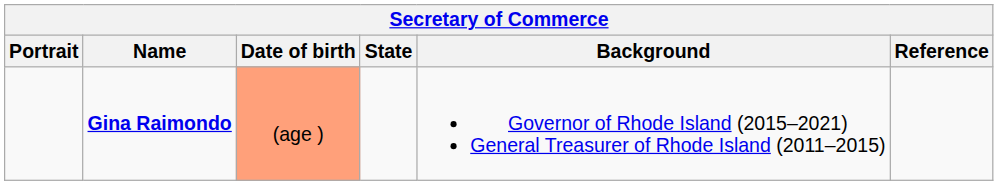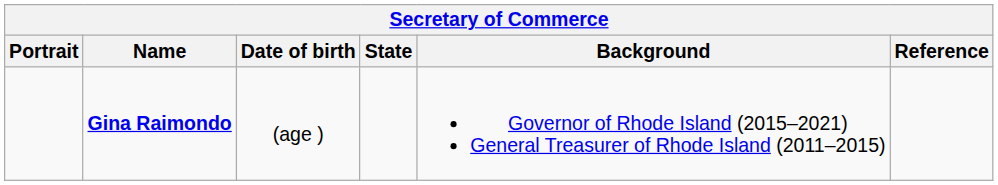(298, 134) lightsalmon background -> (298, 134) no background
